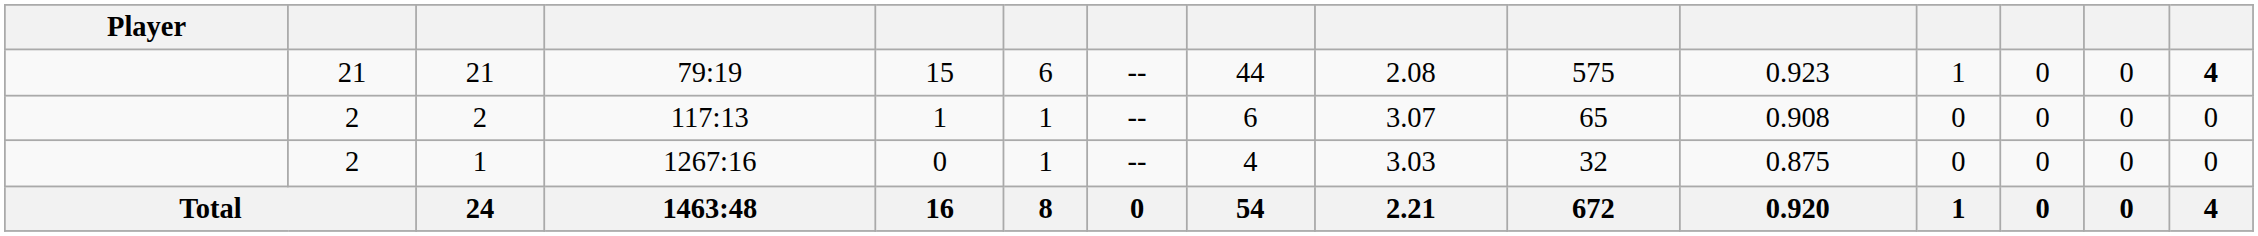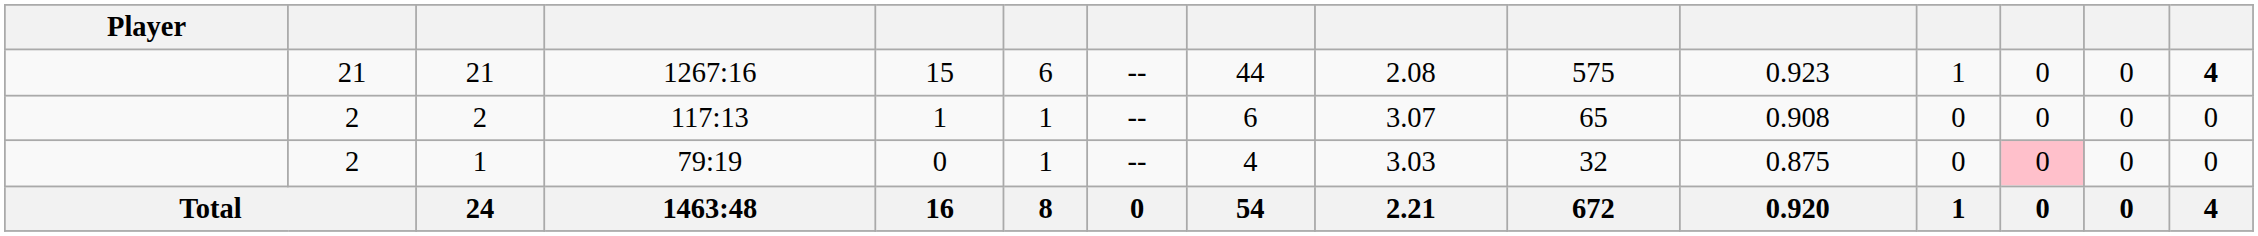(710, 72) 79:19 -> (710, 72) 1267:16
(710, 162) 1267:16 -> (710, 162) 79:19
(2043, 162) no background -> (2043, 162) pink background
